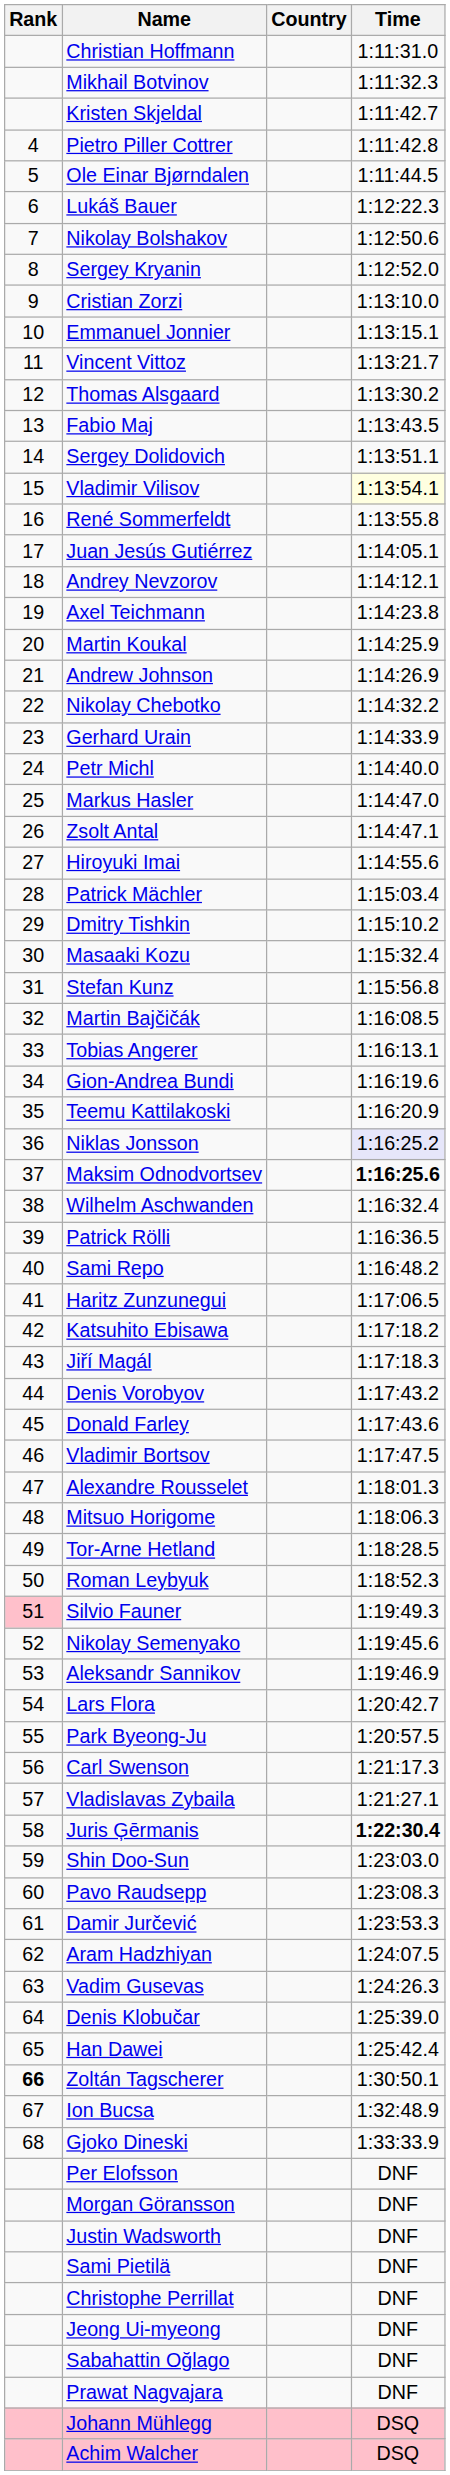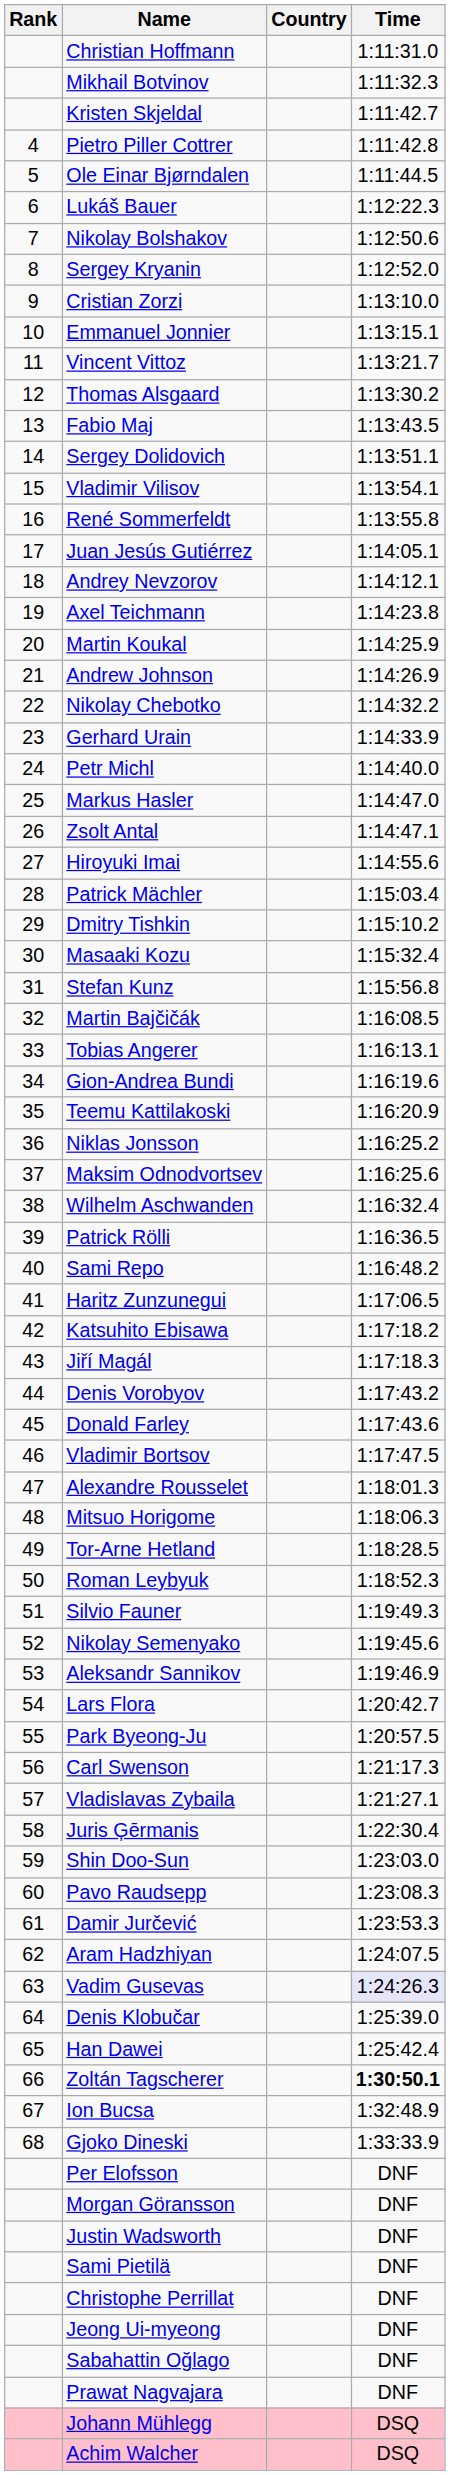(398, 488) lightyellow background -> (398, 488) no background
(398, 1143) lavender background -> (398, 1143) no background
(398, 1174) bold -> (398, 1174) normal
(33, 1611) pink background -> (33, 1611) no background
(398, 1830) bold -> (398, 1830) normal
(398, 1986) no background -> (398, 1986) lavender background
(33, 2080) bold -> (33, 2080) normal
(398, 2080) normal -> (398, 2080) bold
